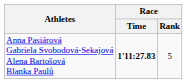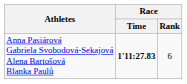(170, 56) 5 -> (170, 56) 6
